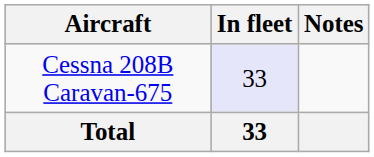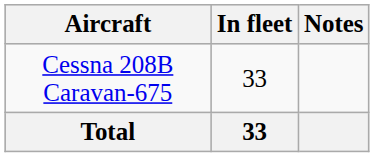(255, 77) lavender background -> (255, 77) no background
